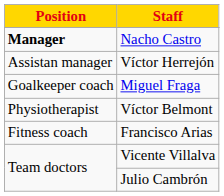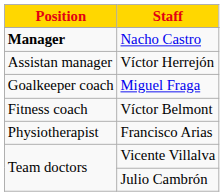(53, 109) Physiotherapist -> (48, 109) Fitness coach
(48, 132) Fitness coach -> (53, 132) Physiotherapist
